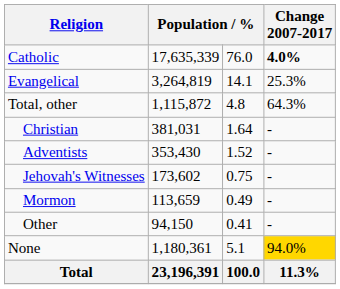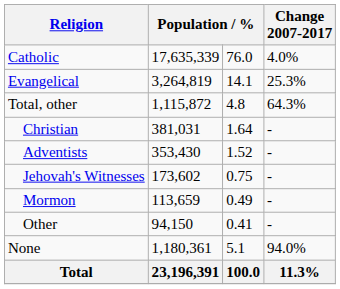(284, 57) bold -> (283, 57) normal
(286, 248) gold background -> (286, 248) no background
